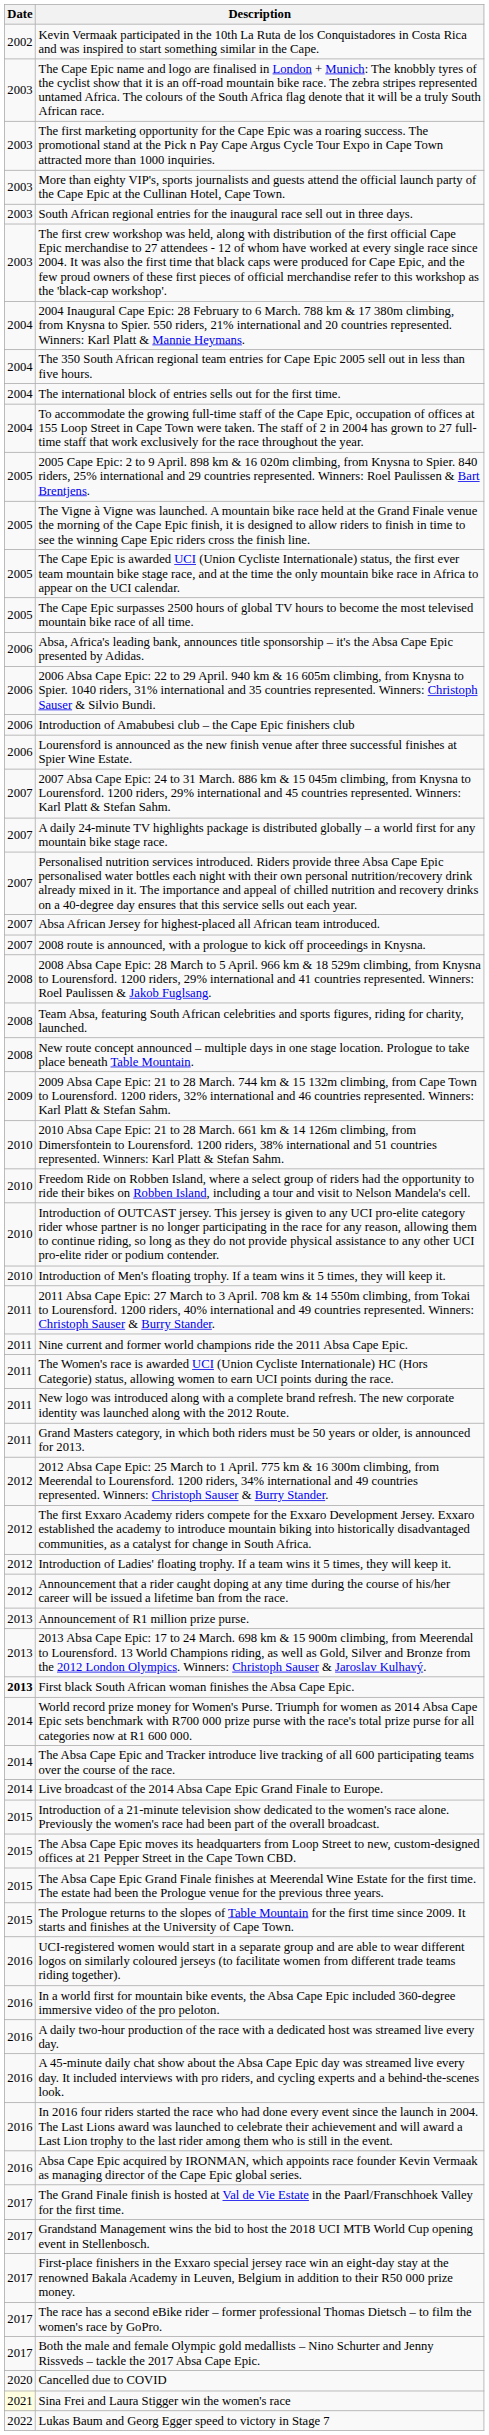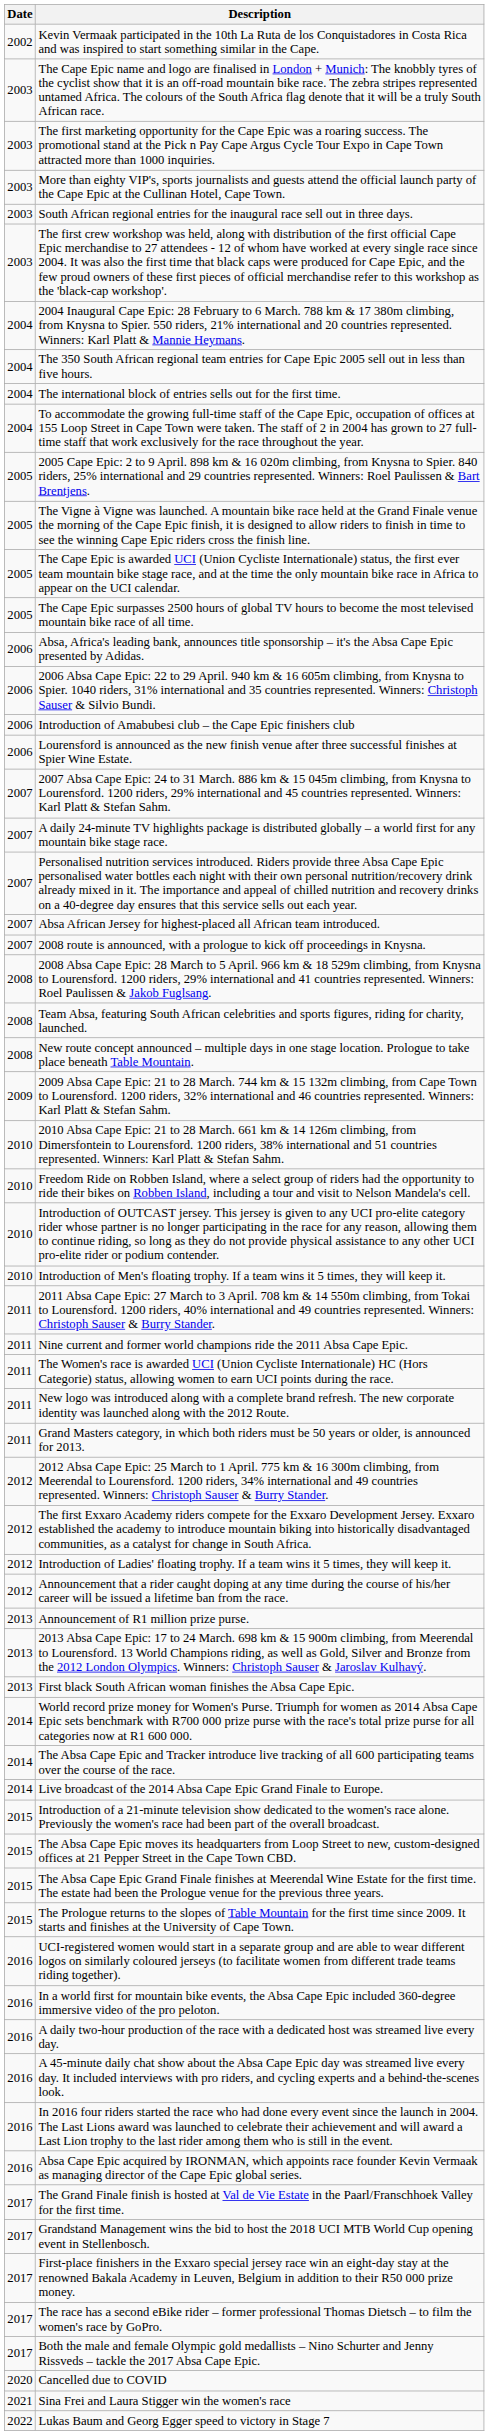(20, 1687) bold -> (20, 1687) normal
(20, 2400) lightyellow background -> (20, 2400) no background
